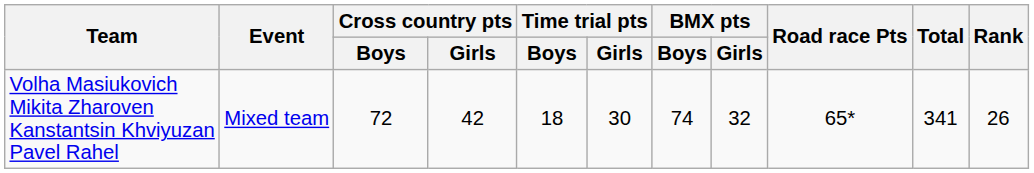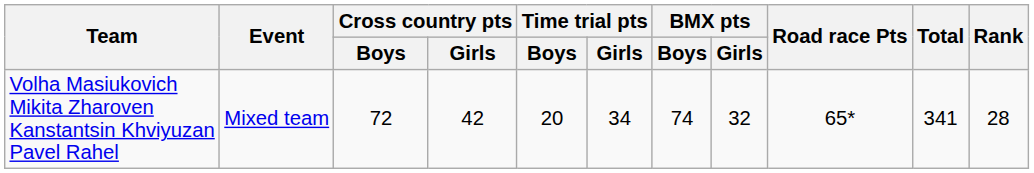(552, 119) 18 -> (552, 119) 20
(620, 119) 30 -> (620, 119) 34
(998, 119) 26 -> (998, 119) 28
